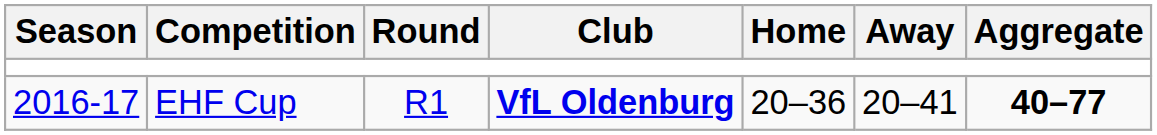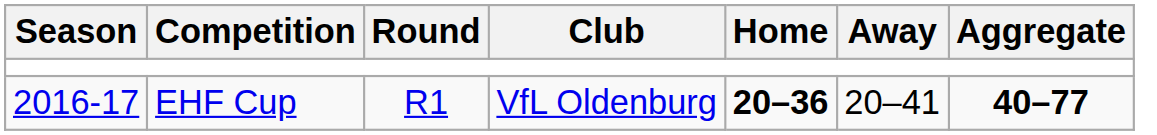(616, 102) bold -> (607, 102) normal
(798, 102) normal -> (781, 102) bold
